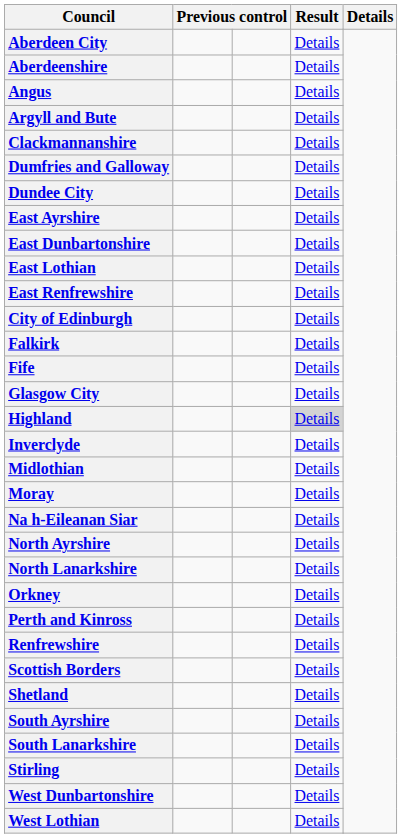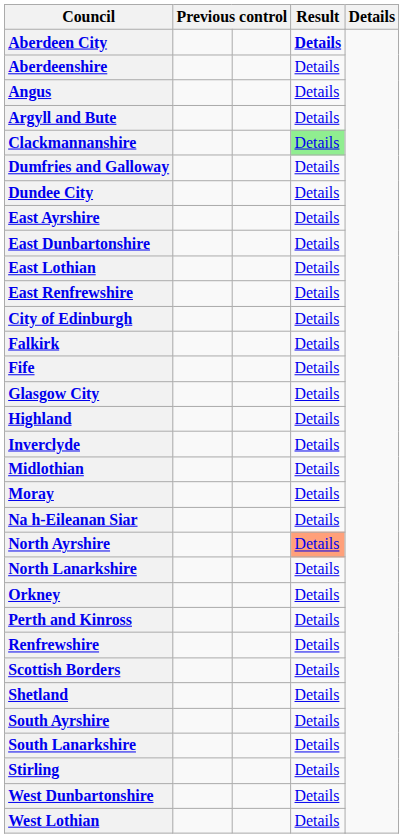(317, 42) normal -> (318, 42) bold
(317, 142) no background -> (317, 142) lightgreen background
(317, 419) lightgrey background -> (317, 419) no background
(317, 544) no background -> (317, 544) lightsalmon background
